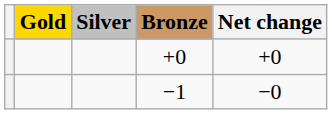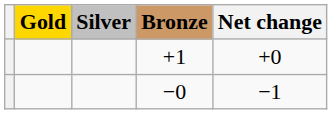(174, 56) +0 -> (174, 56) +1
(174, 91) −1 -> (174, 91) −0
(270, 91) −0 -> (270, 91) −1
